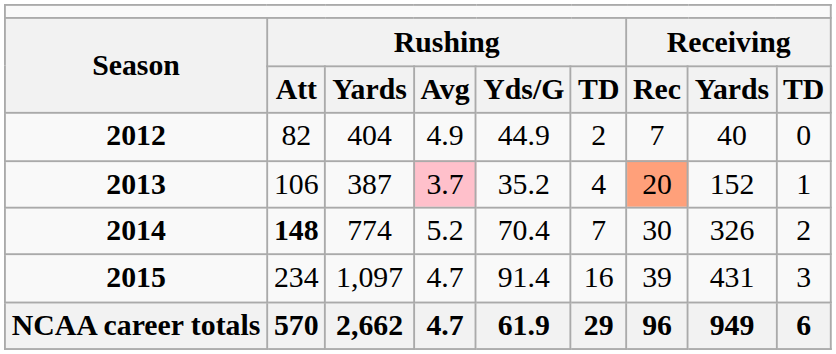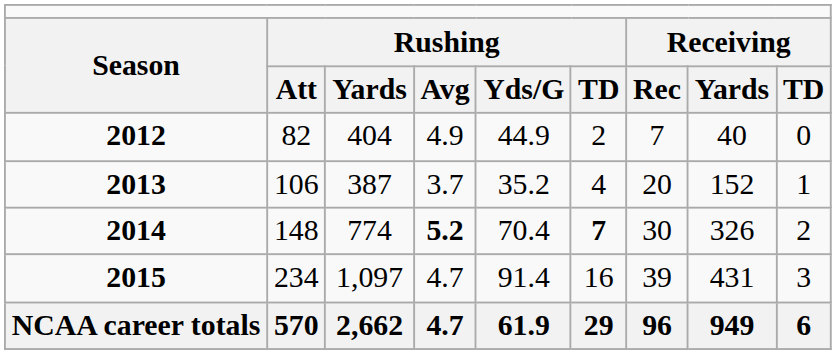(445, 183) pink background -> (445, 183) no background
(657, 183) lightsalmon background -> (657, 183) no background
(296, 230) bold -> (296, 230) normal
(445, 230) normal -> (445, 230) bold
(599, 230) normal -> (599, 230) bold
